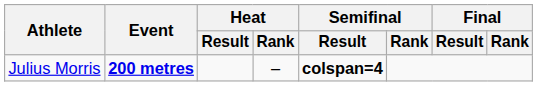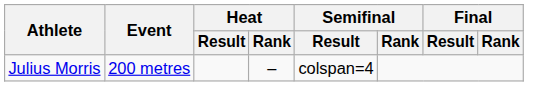(151, 68) bold -> (149, 68) normal
(342, 68) bold -> (336, 68) normal
